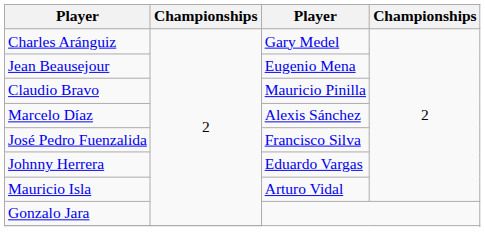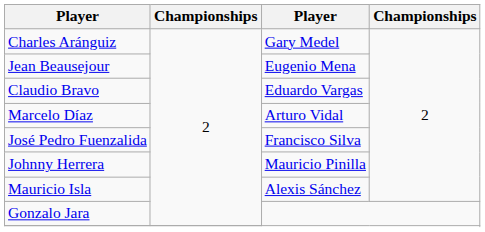(315, 90) Mauricio Pinilla -> (314, 90) Eduardo Vargas
(313, 115) Alexis Sánchez -> (304, 115) Arturo Vidal
(314, 164) Eduardo Vargas -> (315, 164) Mauricio Pinilla
(304, 189) Arturo Vidal -> (313, 189) Alexis Sánchez
